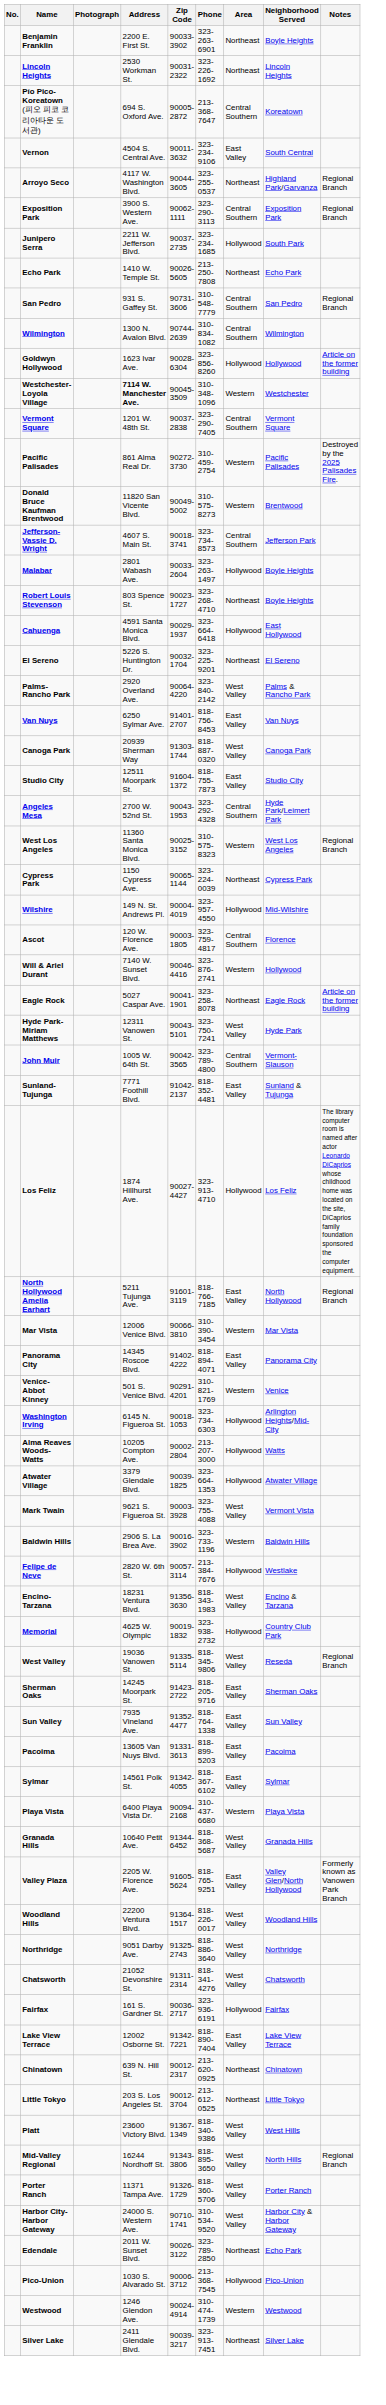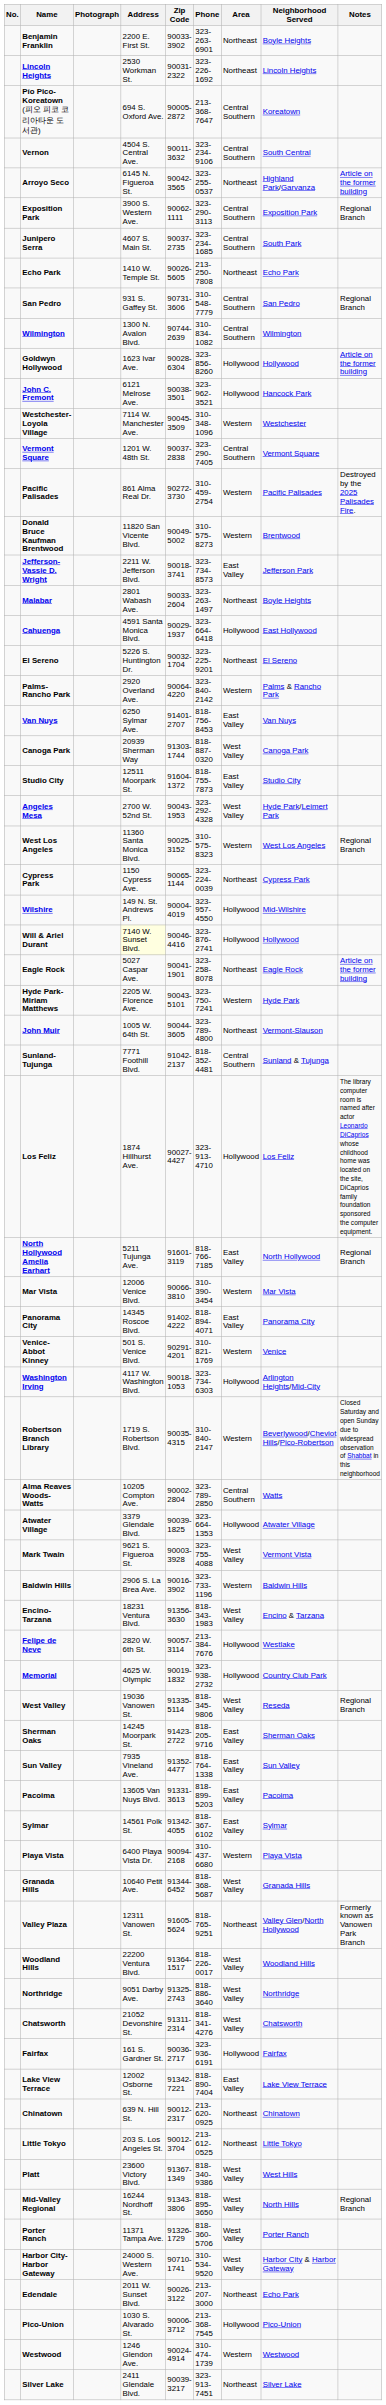(236, 153) East Valley -> (239, 153) Central Southern
(143, 183) 4117 W. Washington Blvd. -> (138, 183) 6145 N. Figueroa St.
(182, 183) 90044-3605 -> (180, 183) 90042-3565
(338, 183) Regional Branch -> (358, 183) Article on the former building
(139, 243) 2211 W. Jefferson Blvd. -> (137, 243) 4607 S. Main St.
(243, 243) Hollywood -> (239, 243) Central Southern
+ row: (38, 393)
(144, 393) bold -> (143, 423) normal
(137, 540) 4607 S. Main St. -> (139, 570) 2211 W. Jefferson Blvd.
(241, 540) Central Southern -> (233, 570) East Valley
(243, 570) Hollywood -> (240, 600) Northeast
- row: (46, 600)
(236, 690) West Valley -> (237, 690) Western
(241, 811) Central Southern -> (233, 811) West Valley
- row: (33, 940)
(137, 970) no background -> (137, 940) lightyellow background
(240, 970) Western -> (241, 940) Hollywood
(139, 1030) 12311 Vanowen St. -> (138, 1000) 2205 W. Florence Ave.
(236, 1030) West Valley -> (237, 1000) Western
(182, 1060) 90042-3565 -> (180, 1030) 90044-3605
(241, 1060) Central Southern -> (240, 1030) Northeast
(236, 1090) East Valley -> (239, 1060) Central Southern
(144, 1420) 6145 N. Figueroa St. -> (143, 1382) 4117 W. Washington Blvd.
+ row: (42, 1438)
(207, 1451) 213-207-3000 -> (204, 1495) 323-789-2850
(243, 1451) Hollywood -> (239, 1495) Central Southern
rows swapped: (37, 1601) <-> (39, 1571)
(138, 1880) 2205 W. Florence Ave. -> (139, 1924) 12311 Vanowen St.
(236, 1880) East Valley -> (240, 1924) Northeast
(207, 2250) 323-789-2850 -> (204, 2294) 213-207-3000
